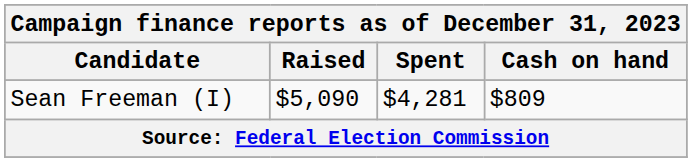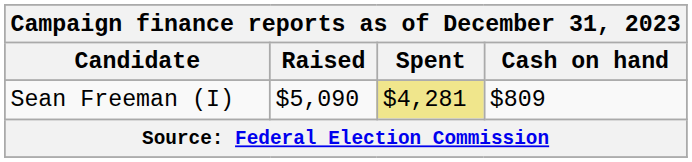(425, 100) no background -> (425, 100) khaki background
